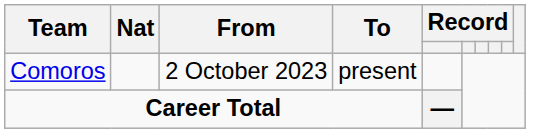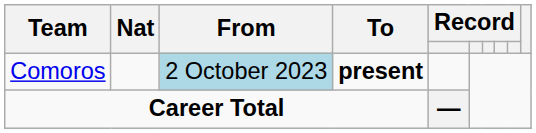(246, 71) no background -> (246, 71) lightblue background
(377, 71) normal -> (381, 71) bold
